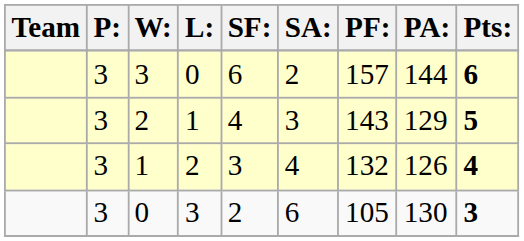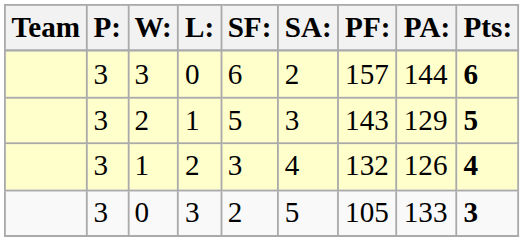(235, 119) 4 -> (235, 119) 5
(292, 212) 6 -> (292, 212) 5
(426, 212) 130 -> (426, 212) 133
